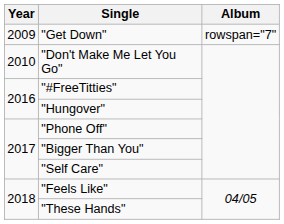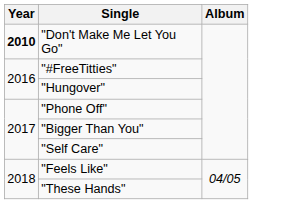- row: (74, 34)
(21, 61) normal -> (21, 41) bold
